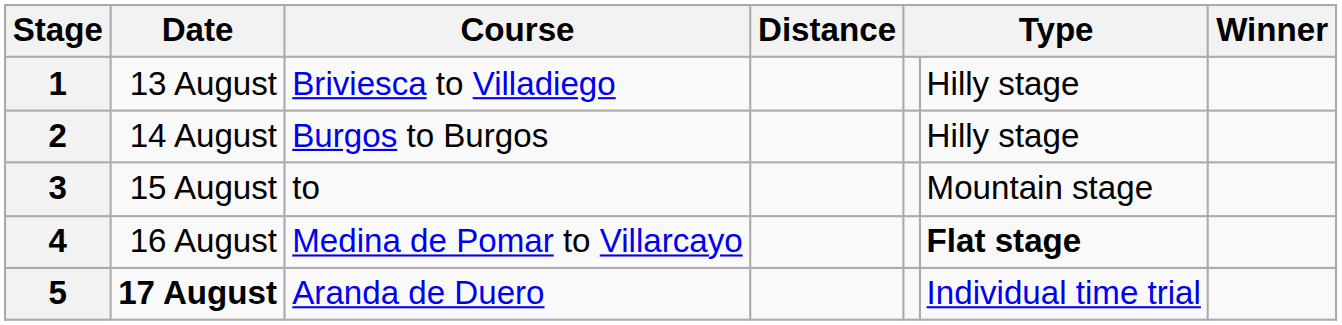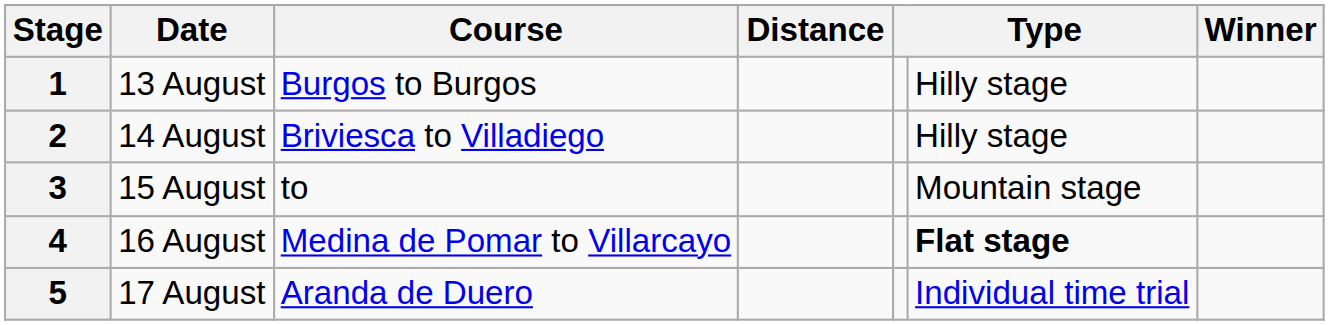(454, 83) Briviesca to Villadiego -> (409, 83) Burgos to Burgos
(420, 135) Burgos to Burgos -> (442, 135) Briviesca to Villadiego
(198, 293) bold -> (192, 293) normal
